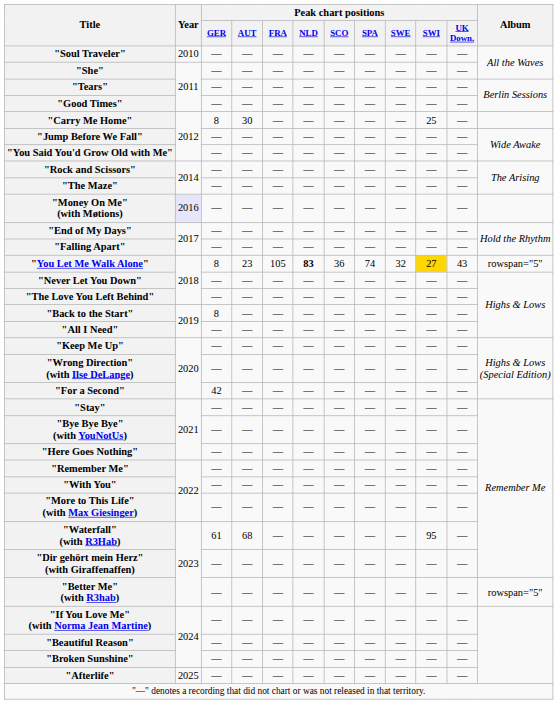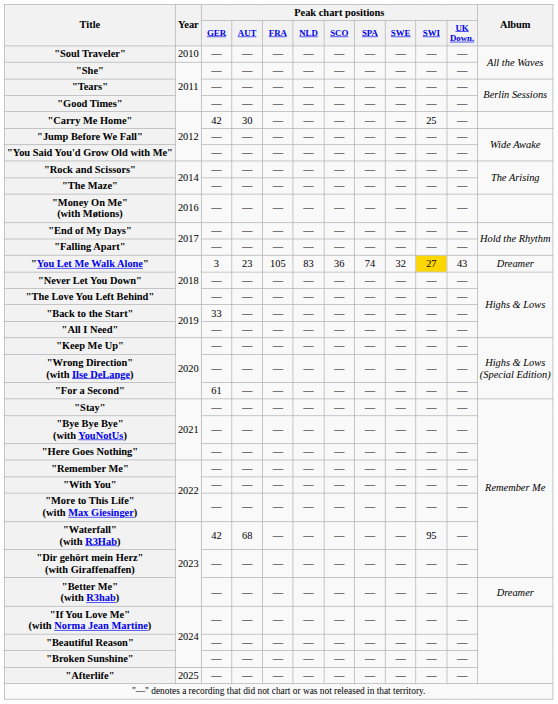(216, 120) 8 -> (216, 120) 42
(188, 208) lavender background -> (188, 208) no background
(216, 263) 8 -> (216, 263) 3
(309, 263) bold -> (309, 263) normal
(515, 263) rowspan="5" -> (515, 263) Dreamer
(216, 313) 8 -> (216, 313) 33
(216, 391) 42 -> (216, 391) 61
(216, 535) 61 -> (216, 535) 42
(515, 592) rowspan="5" -> (515, 592) Dreamer
